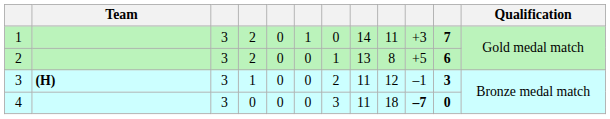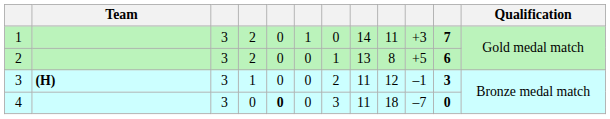(280, 102) normal -> (280, 102) bold
(419, 102) bold -> (419, 102) normal
